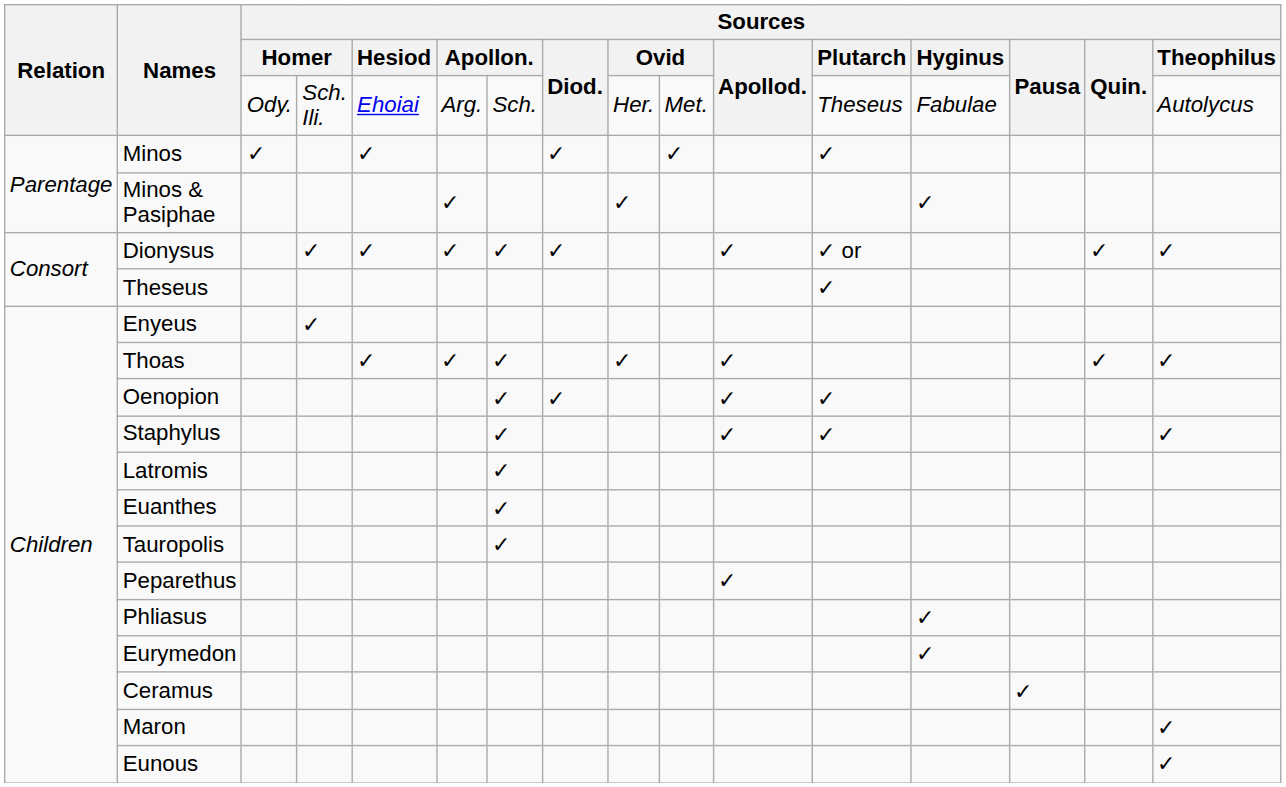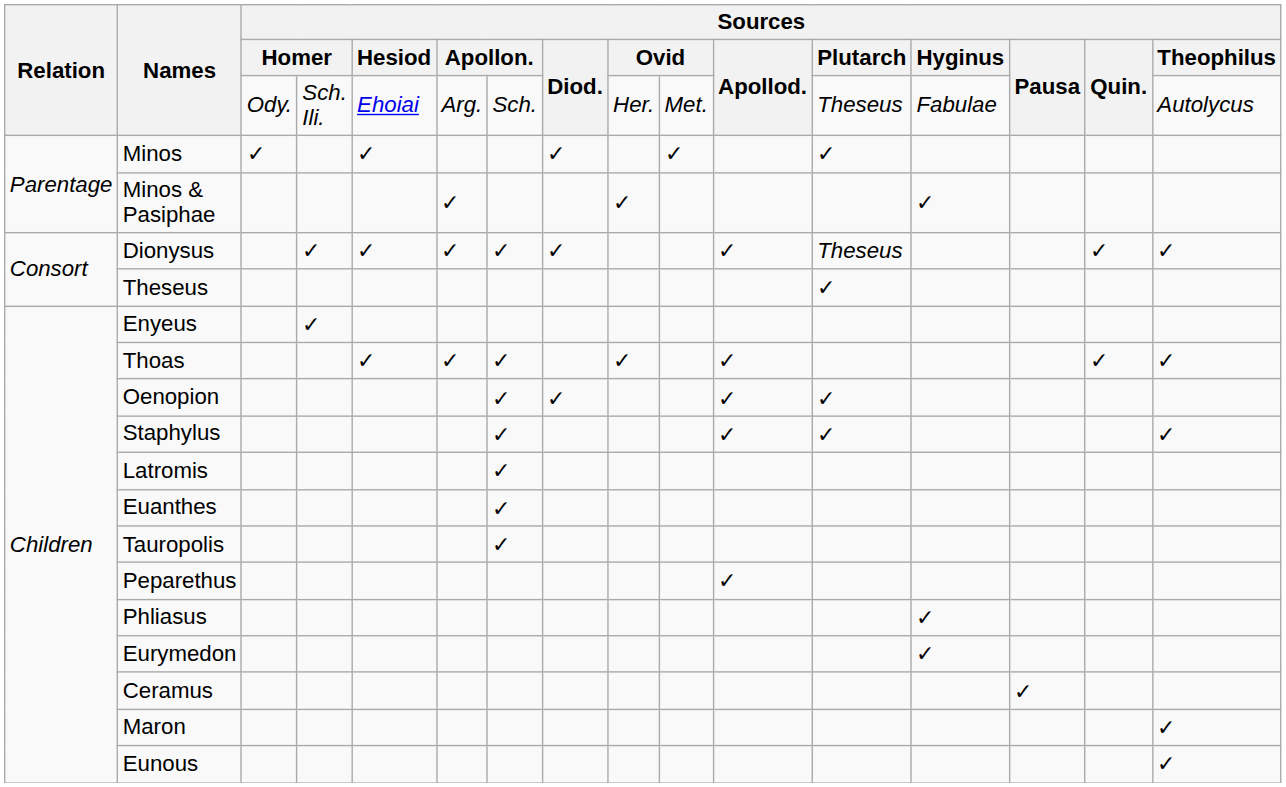(839, 251) ✓ or -> (860, 250) Theseus
